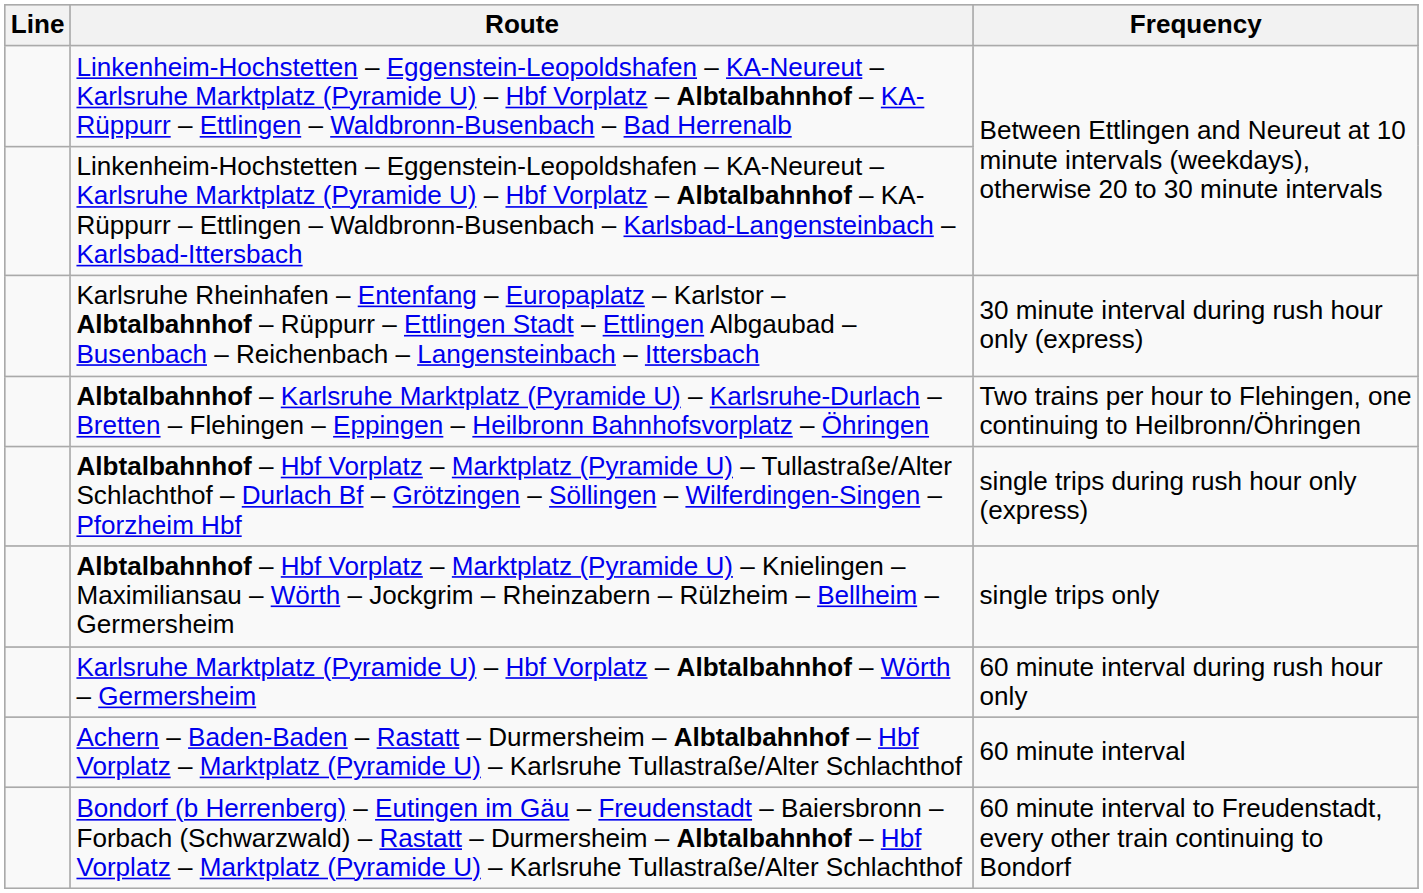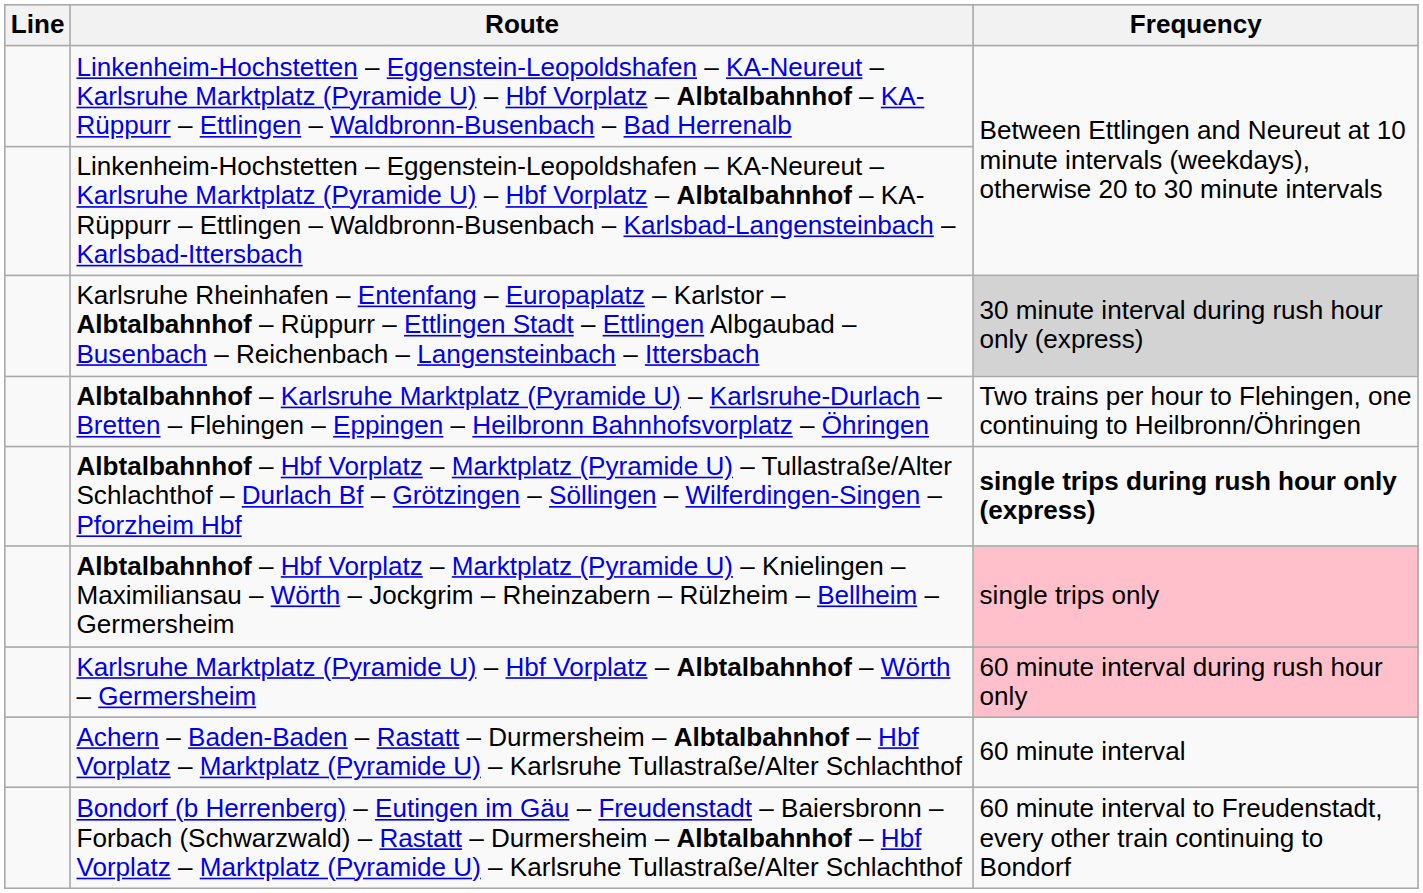(1181, 325) no background -> (1181, 325) lightgrey background
(1168, 496) normal -> (1188, 496) bold
(1069, 596) no background -> (1069, 596) pink background
(1181, 681) no background -> (1181, 681) pink background
